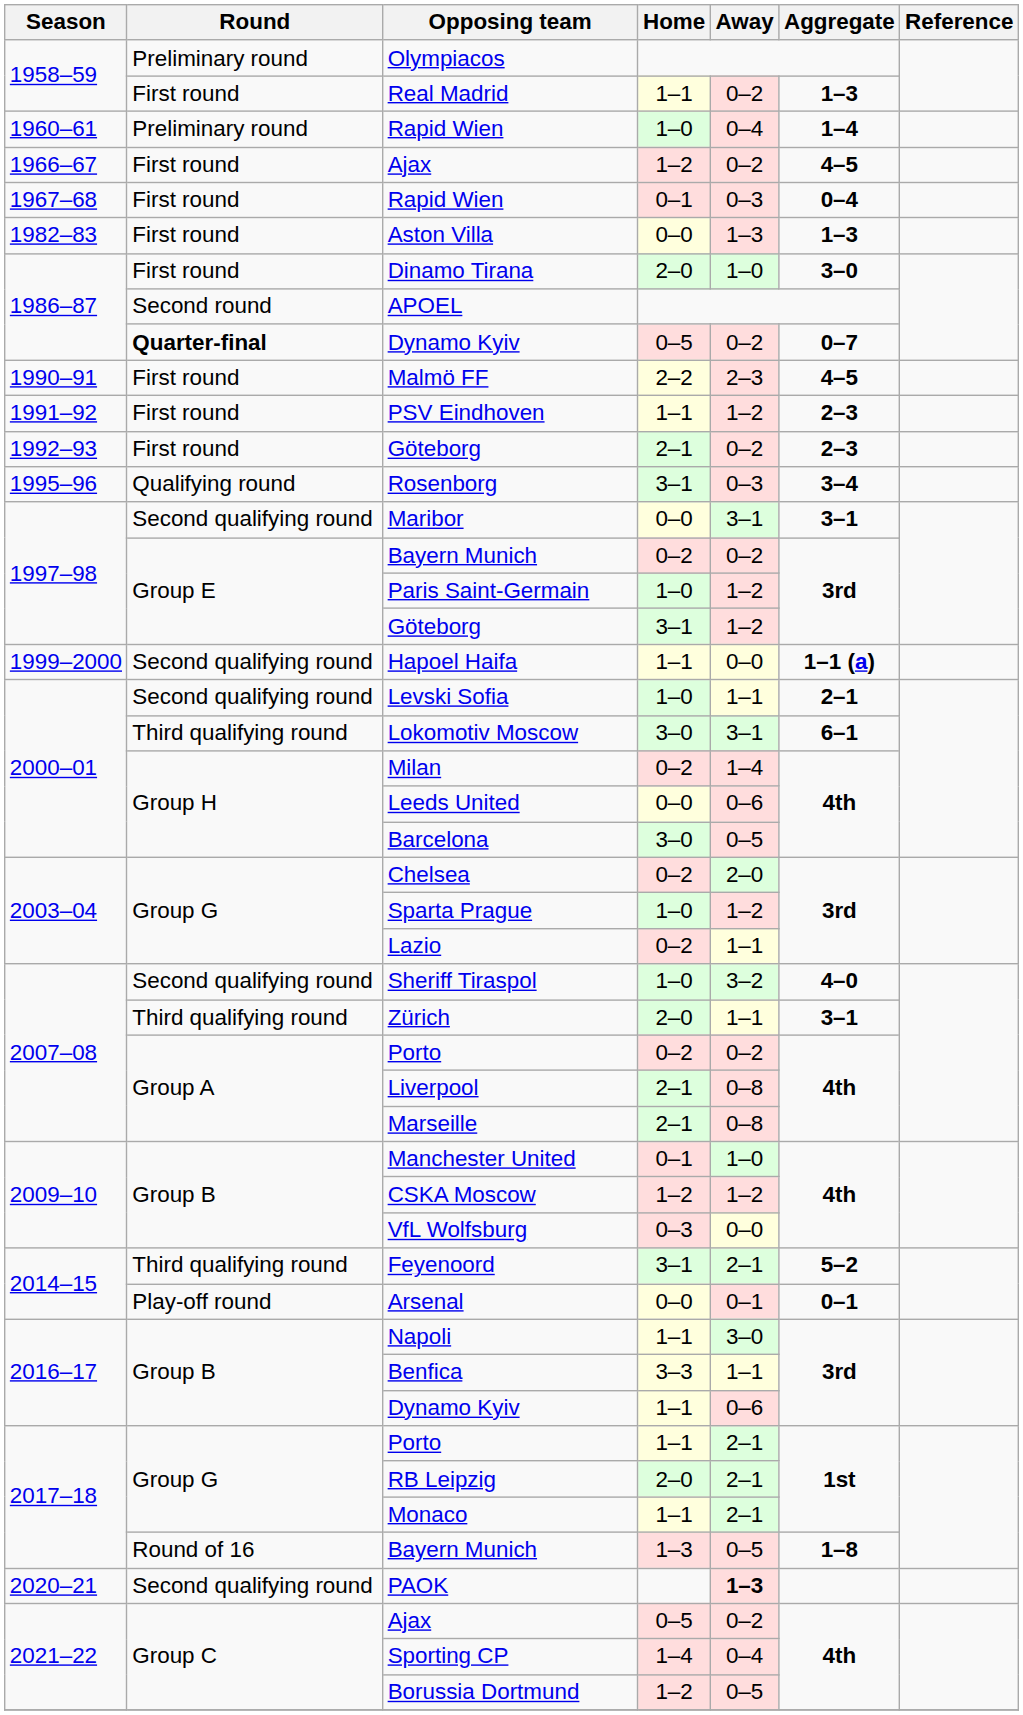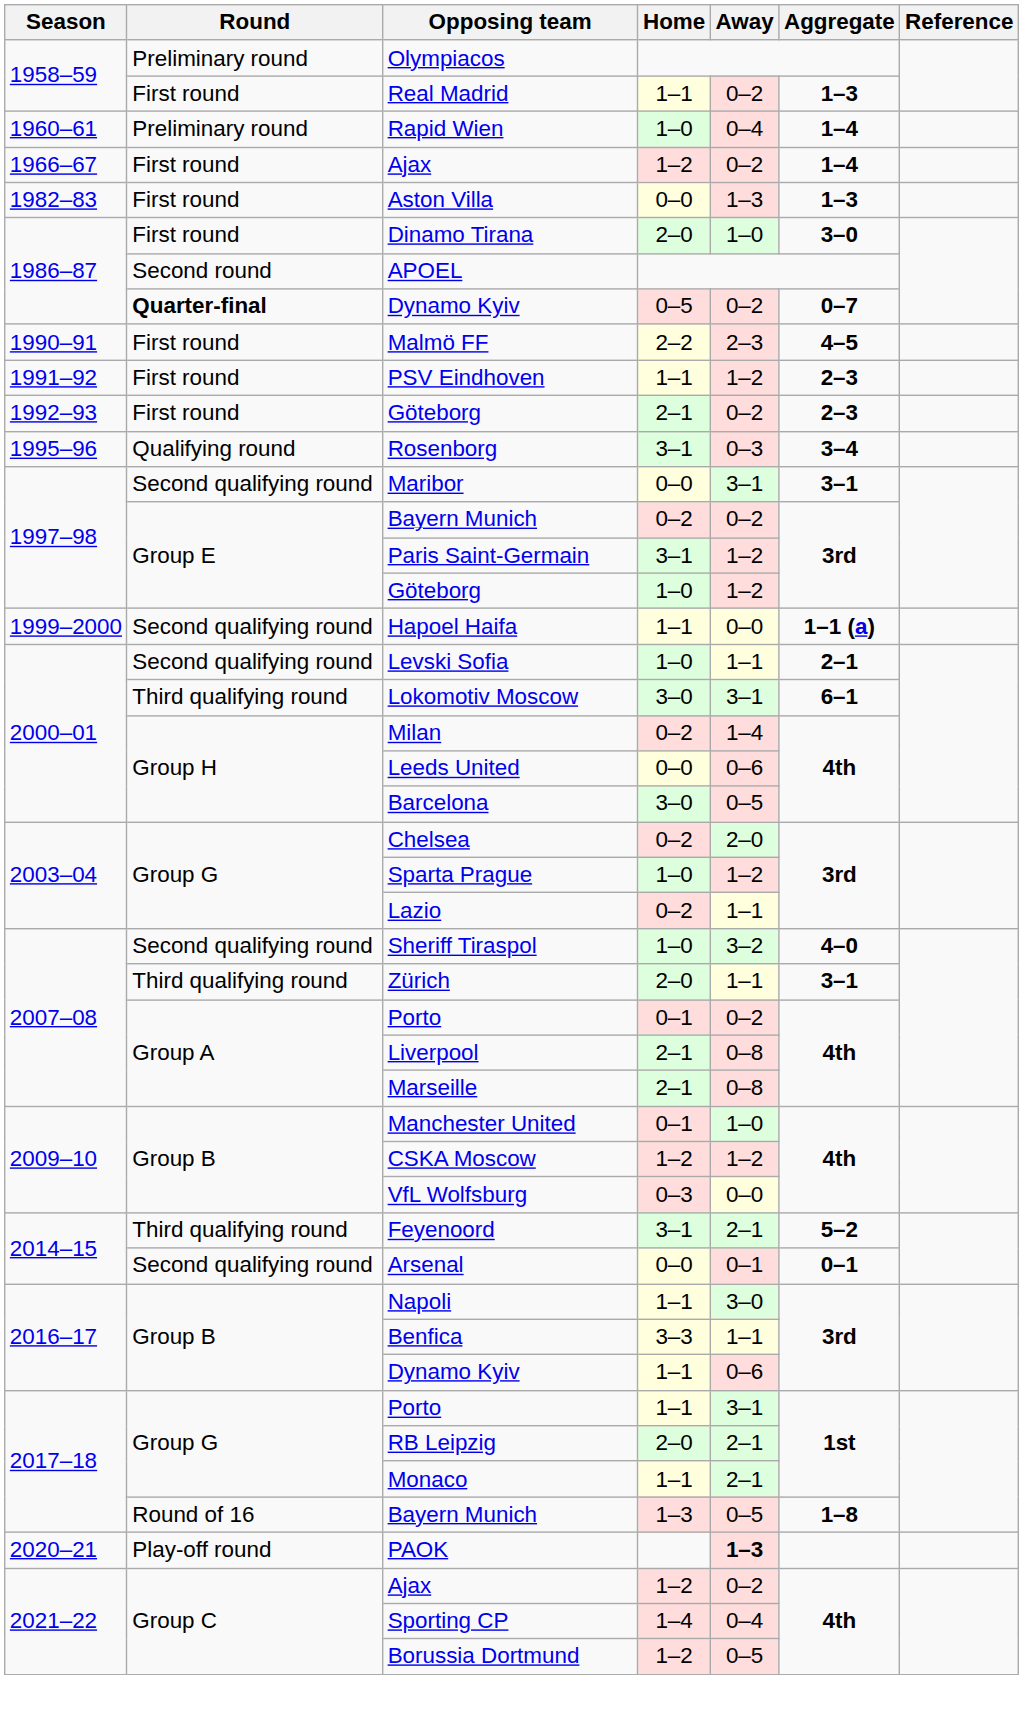(839, 164) 4–5 -> (839, 164) 1–4
- row: (53, 199)
(674, 590) 1–0 -> (674, 555) 3–1
(674, 626) 3–1 -> (674, 590) 1–0
(674, 1052) 0–2 -> (674, 1016) 0–1
(202, 1301) Play-off round -> (252, 1265) Second qualifying round
(745, 1443) 2–1 -> (745, 1407) 3–1
(252, 1585) Second qualifying round -> (202, 1549) Play-off round
(674, 1620) 0–5 -> (674, 1585) 1–2
